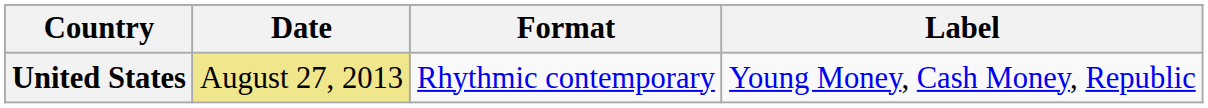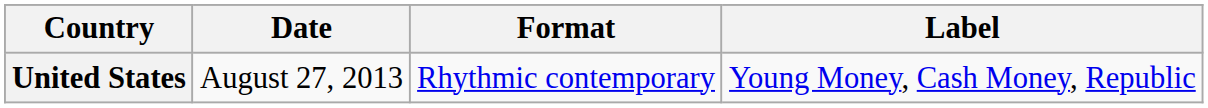(302, 77) khaki background -> (302, 77) no background
